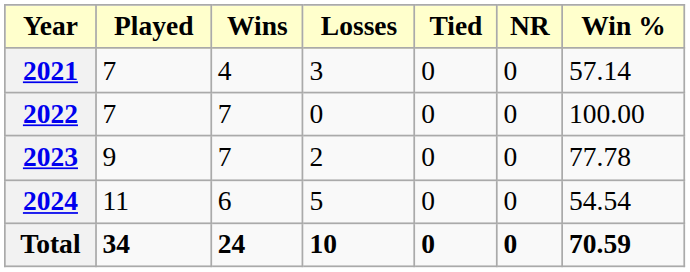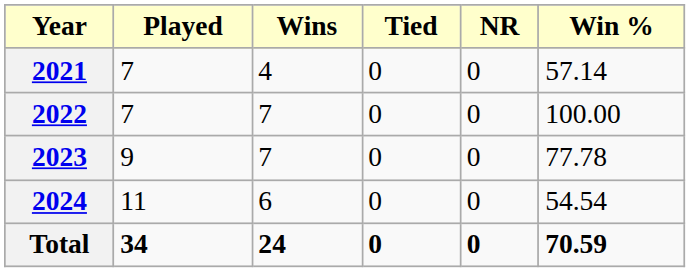- column: (359, 26)
